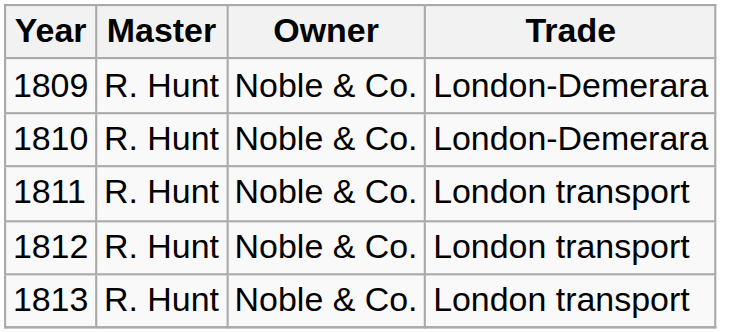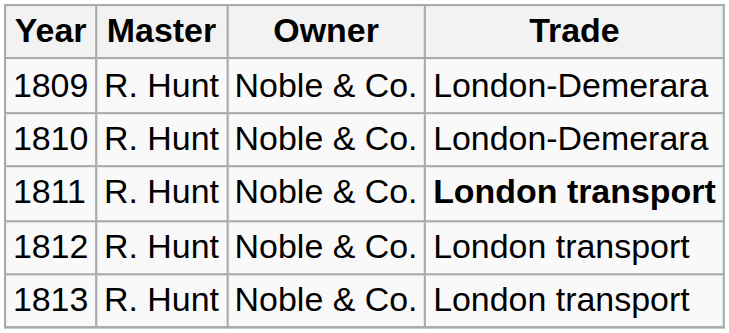(561, 192) normal -> (574, 192) bold
